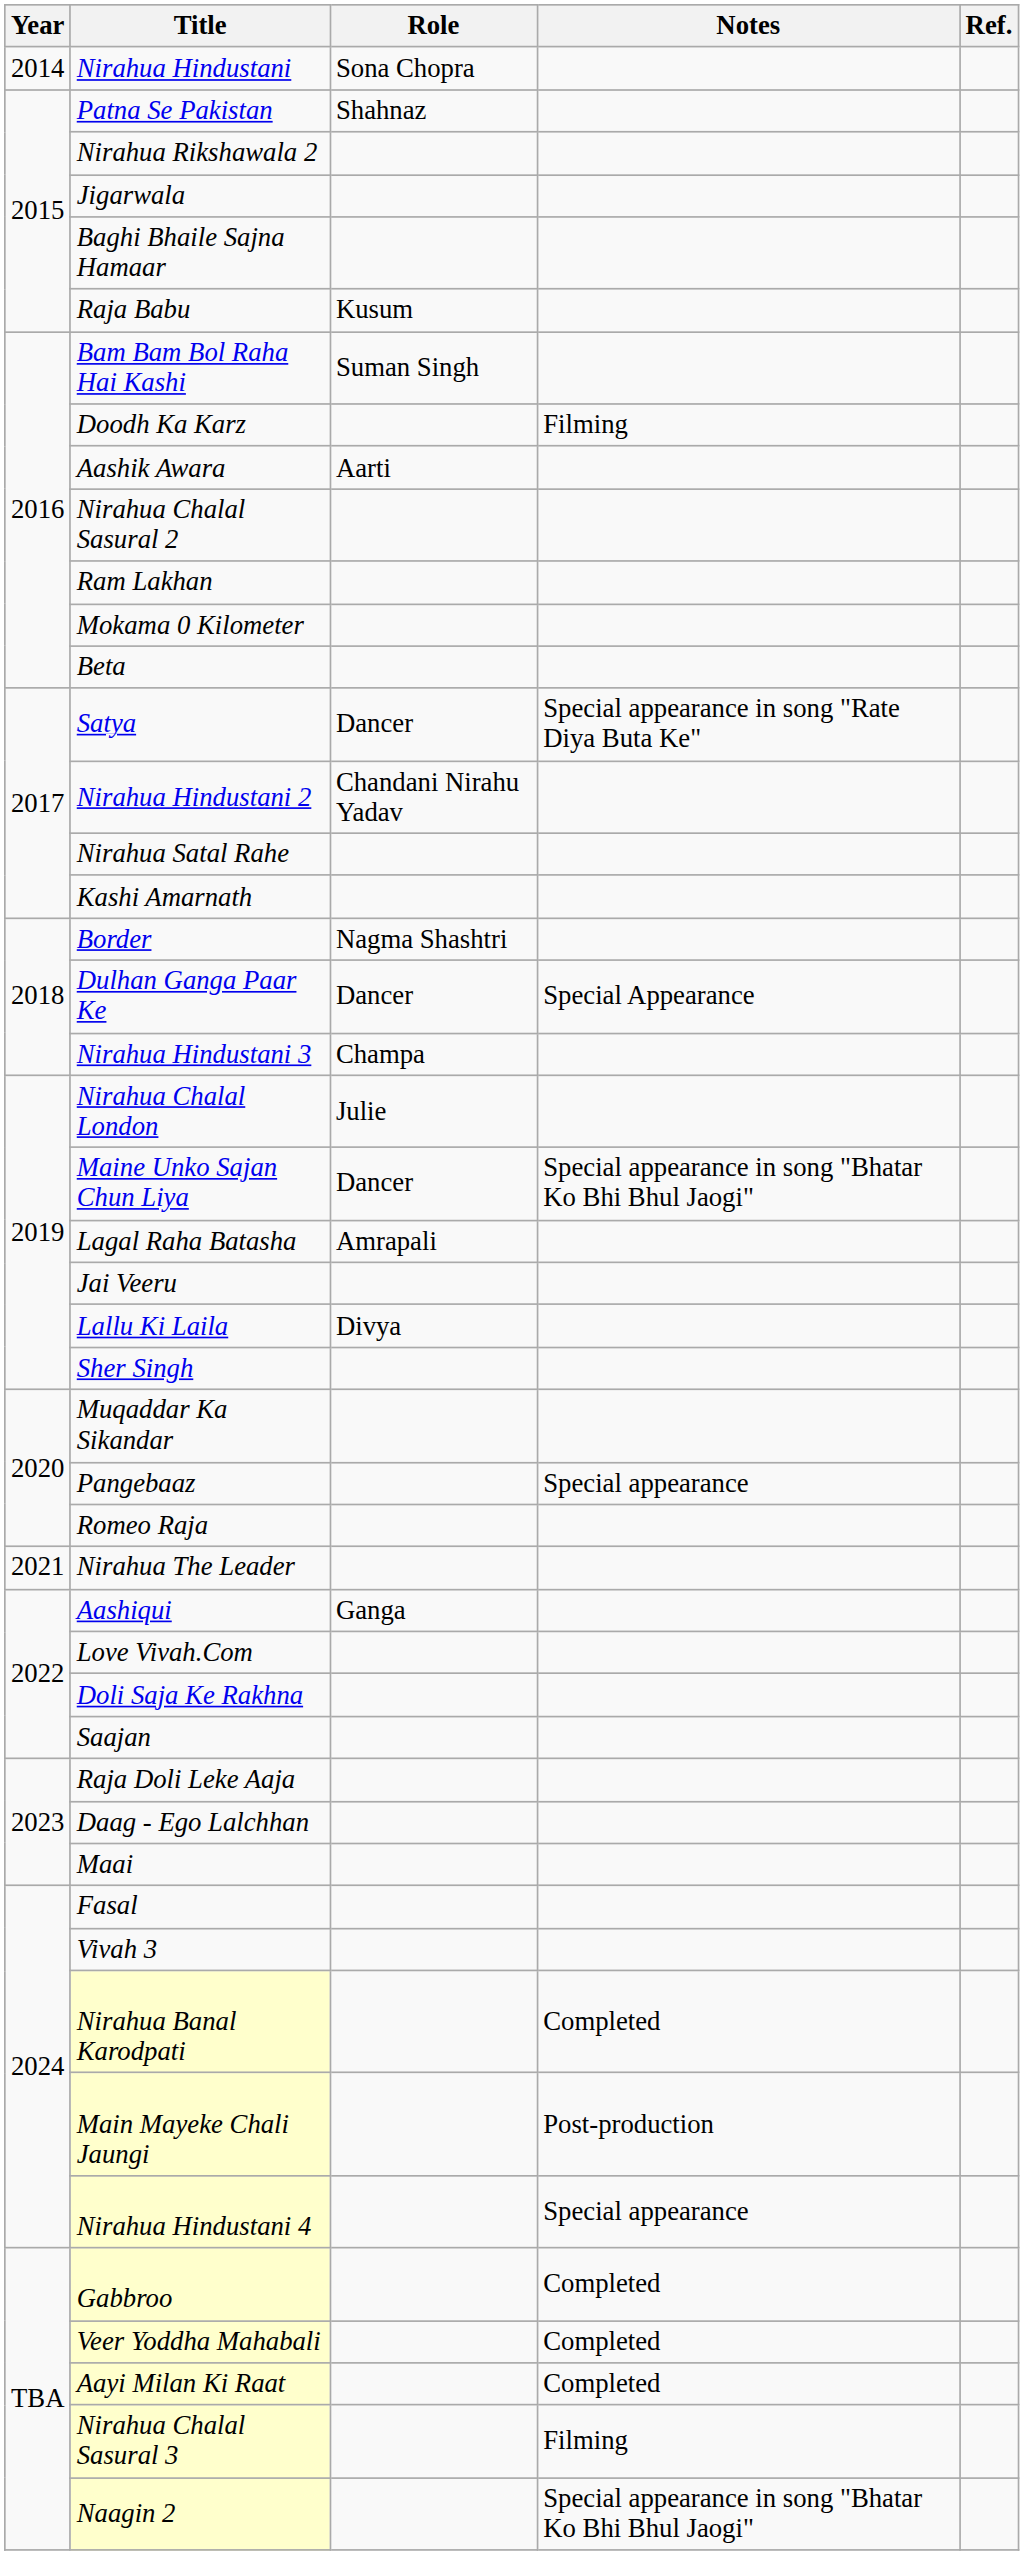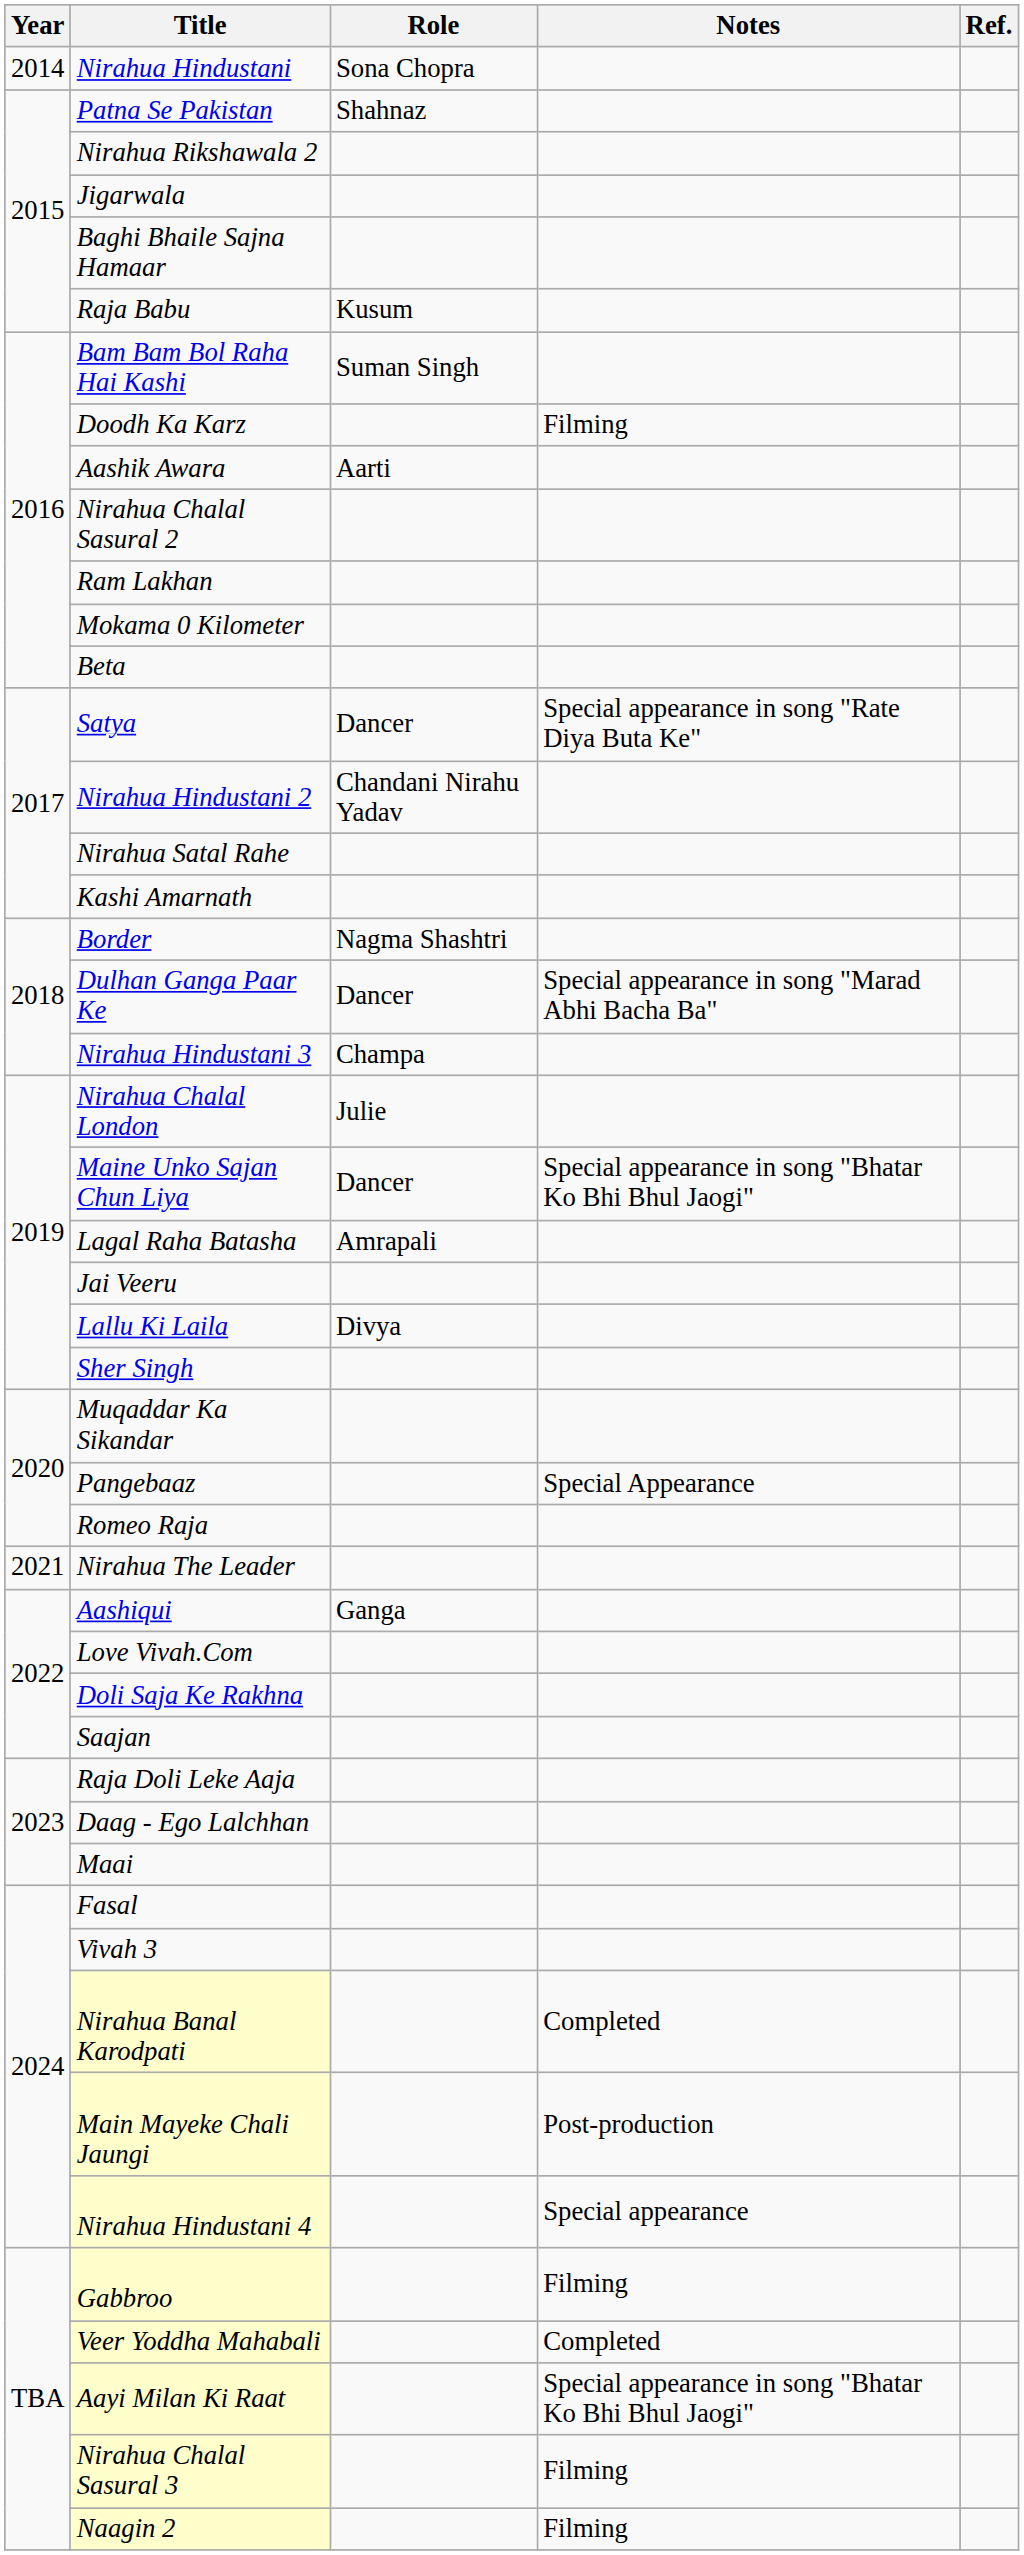(649, 996) Special Appearance -> (732, 996) Special appearance in song "Marad Abhi Bacha Ba"
(646, 1482) Special appearance -> (649, 1482) Special Appearance
(602, 2283) Completed -> (586, 2283) Filming
(602, 2383) Completed -> (733, 2398) Special appearance in song "Bhatar Ko Bhi Bhul Jaogi"
(733, 2513) Special appearance in song "Bhatar Ko Bhi Bhul Jaogi" -> (586, 2528) Filming
